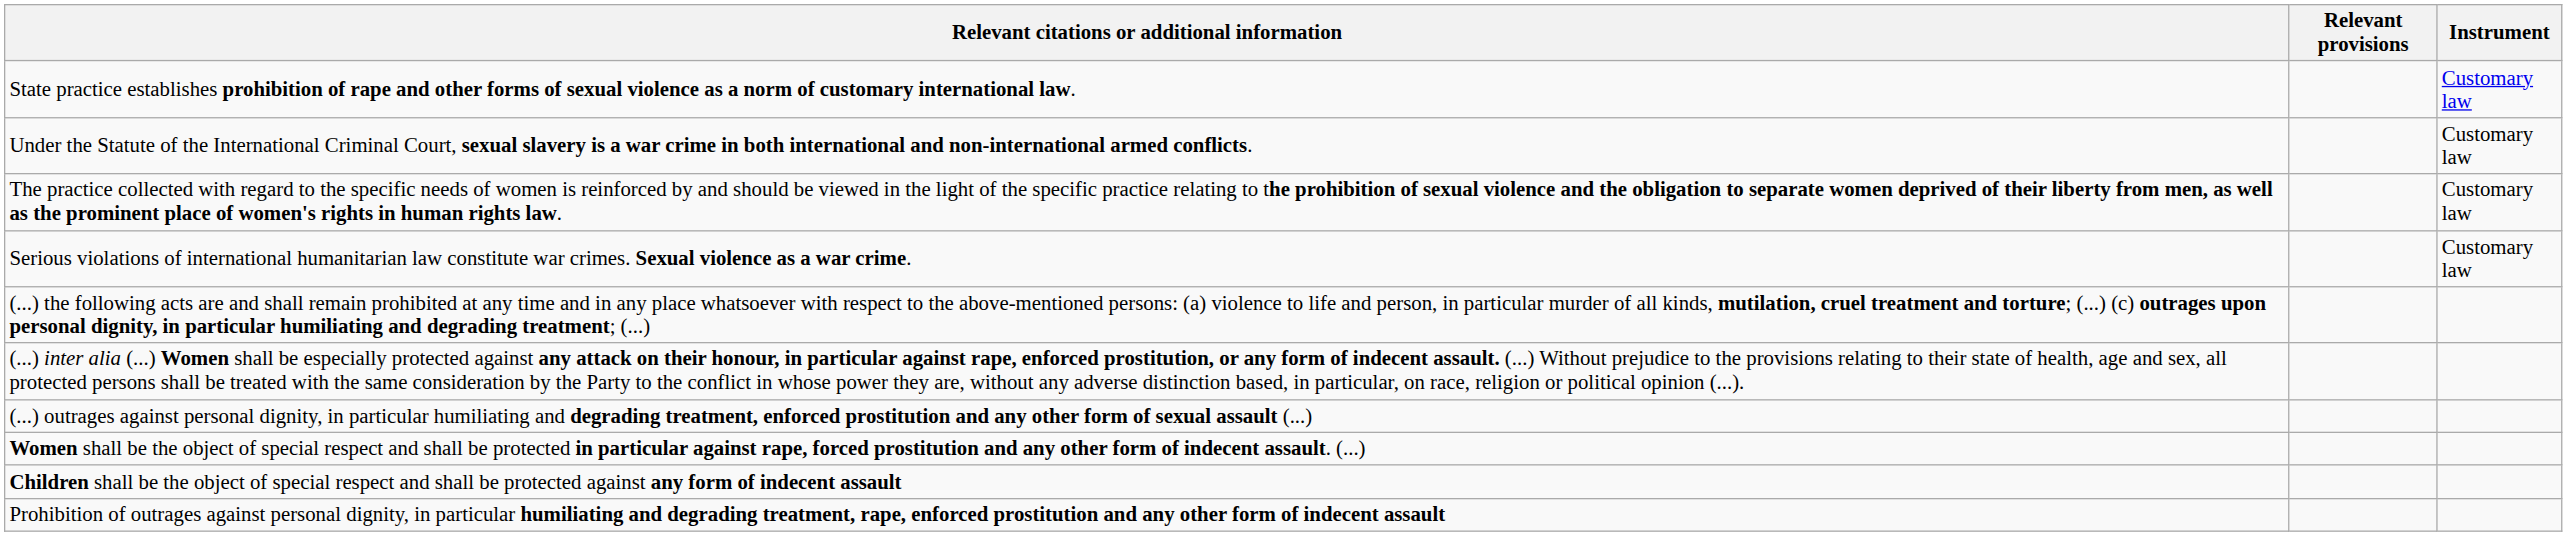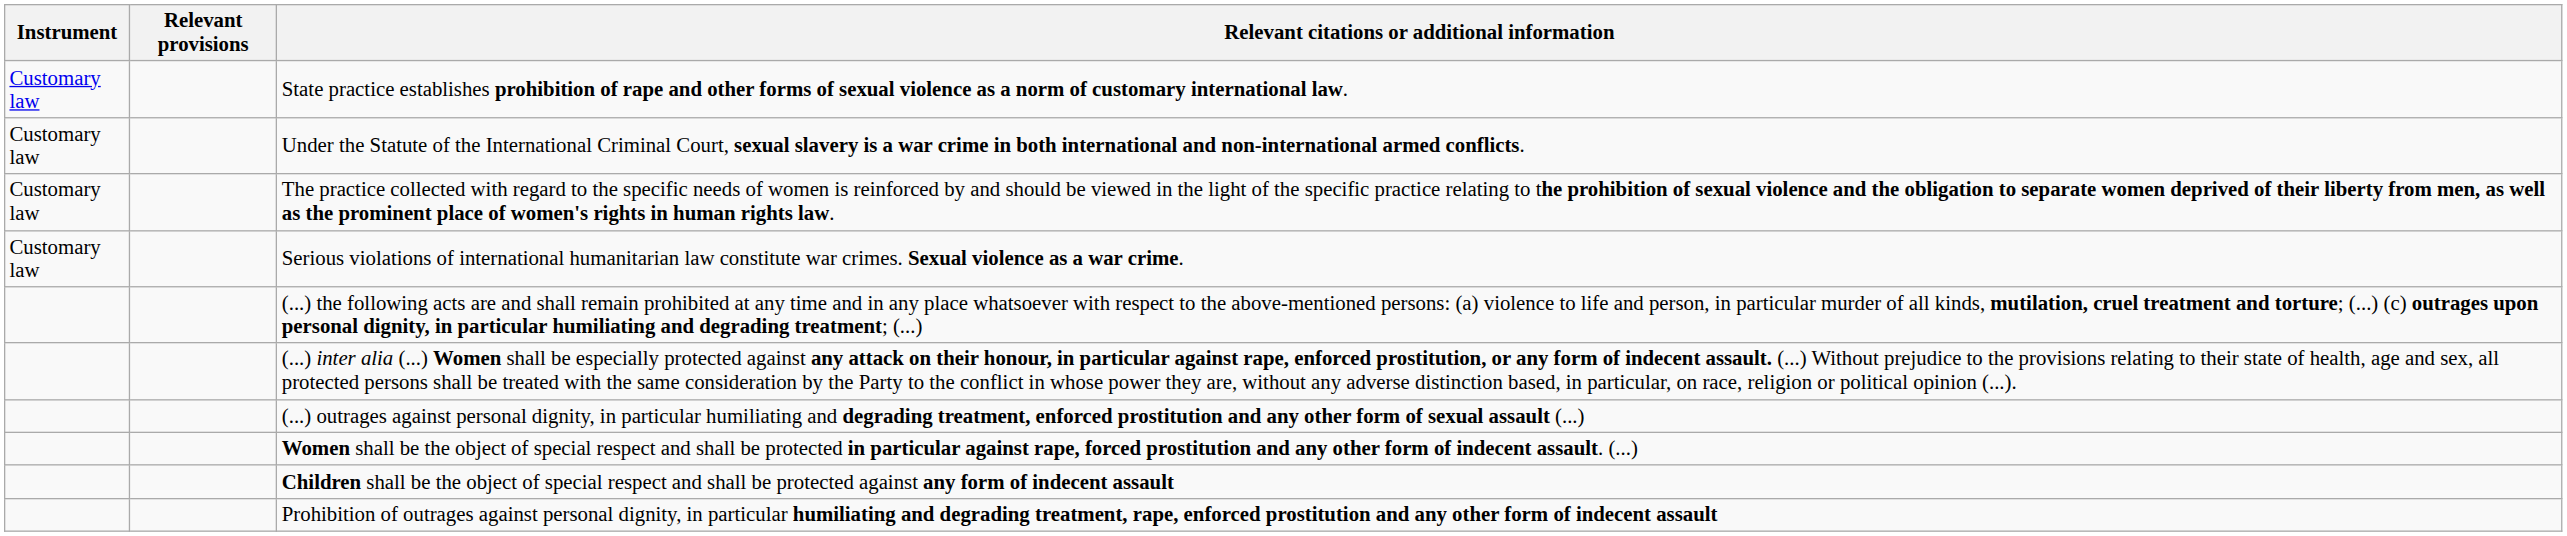columns swapped: (2499, 32) <-> (1147, 32)
